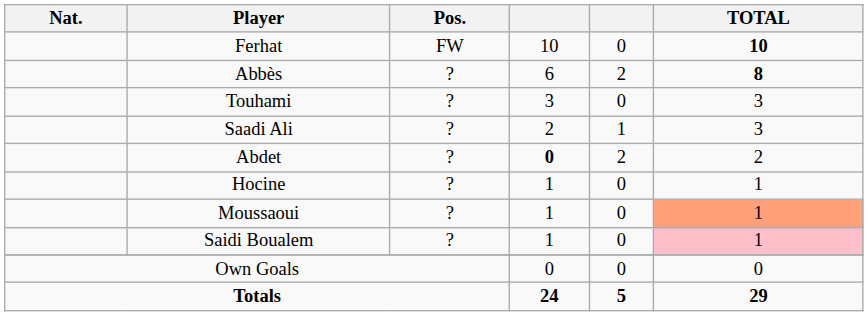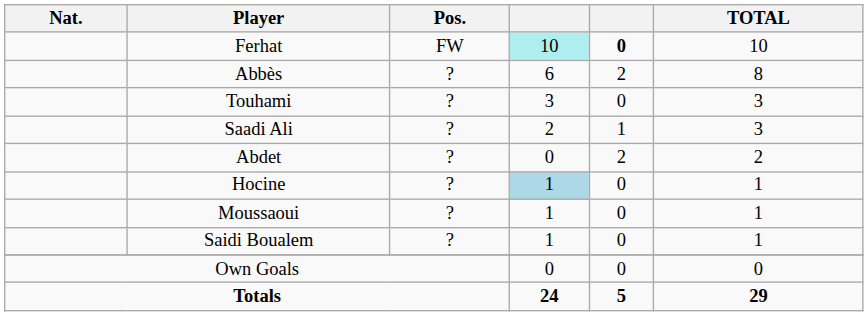(549, 45) no background -> (549, 45) paleturquoise background
(621, 45) normal -> (621, 45) bold
(758, 45) bold -> (758, 45) normal
(758, 73) bold -> (758, 73) normal
(549, 156) bold -> (549, 156) normal
(549, 184) no background -> (549, 184) lightblue background
(758, 212) lightsalmon background -> (758, 212) no background
(758, 240) pink background -> (758, 240) no background
